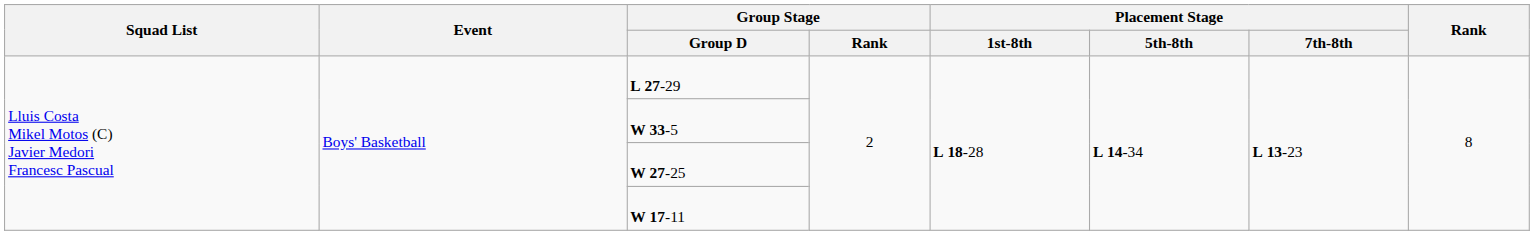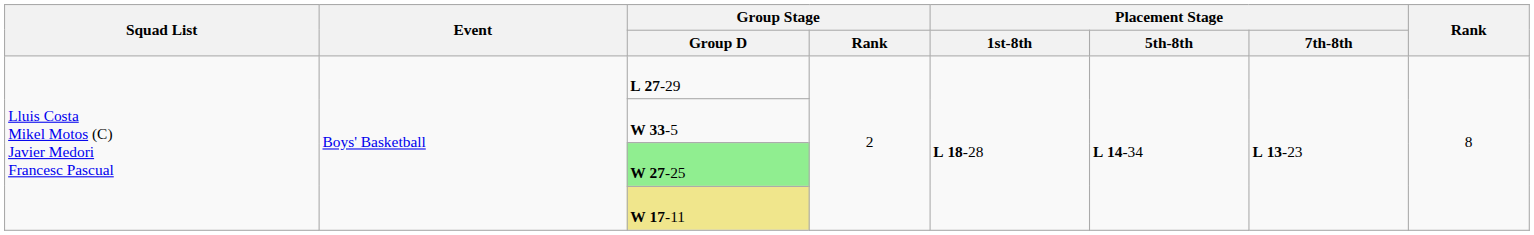(658, 173) no background -> (658, 173) lightgreen background
(658, 217) no background -> (658, 217) khaki background
